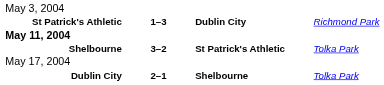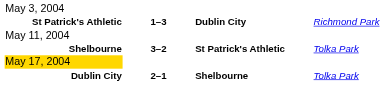(38, 35) bold -> (37, 35) normal
(38, 62) no background -> (38, 62) gold background
